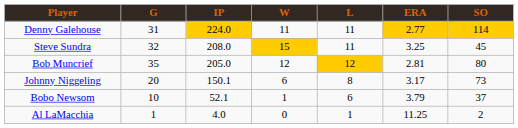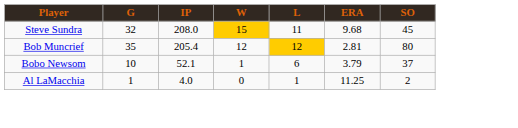- row: (63, 30)
(415, 47) 3.25 -> (352, 30) 9.68
(219, 64) 205.0 -> (186, 47) 205.4
- row: (63, 81)
